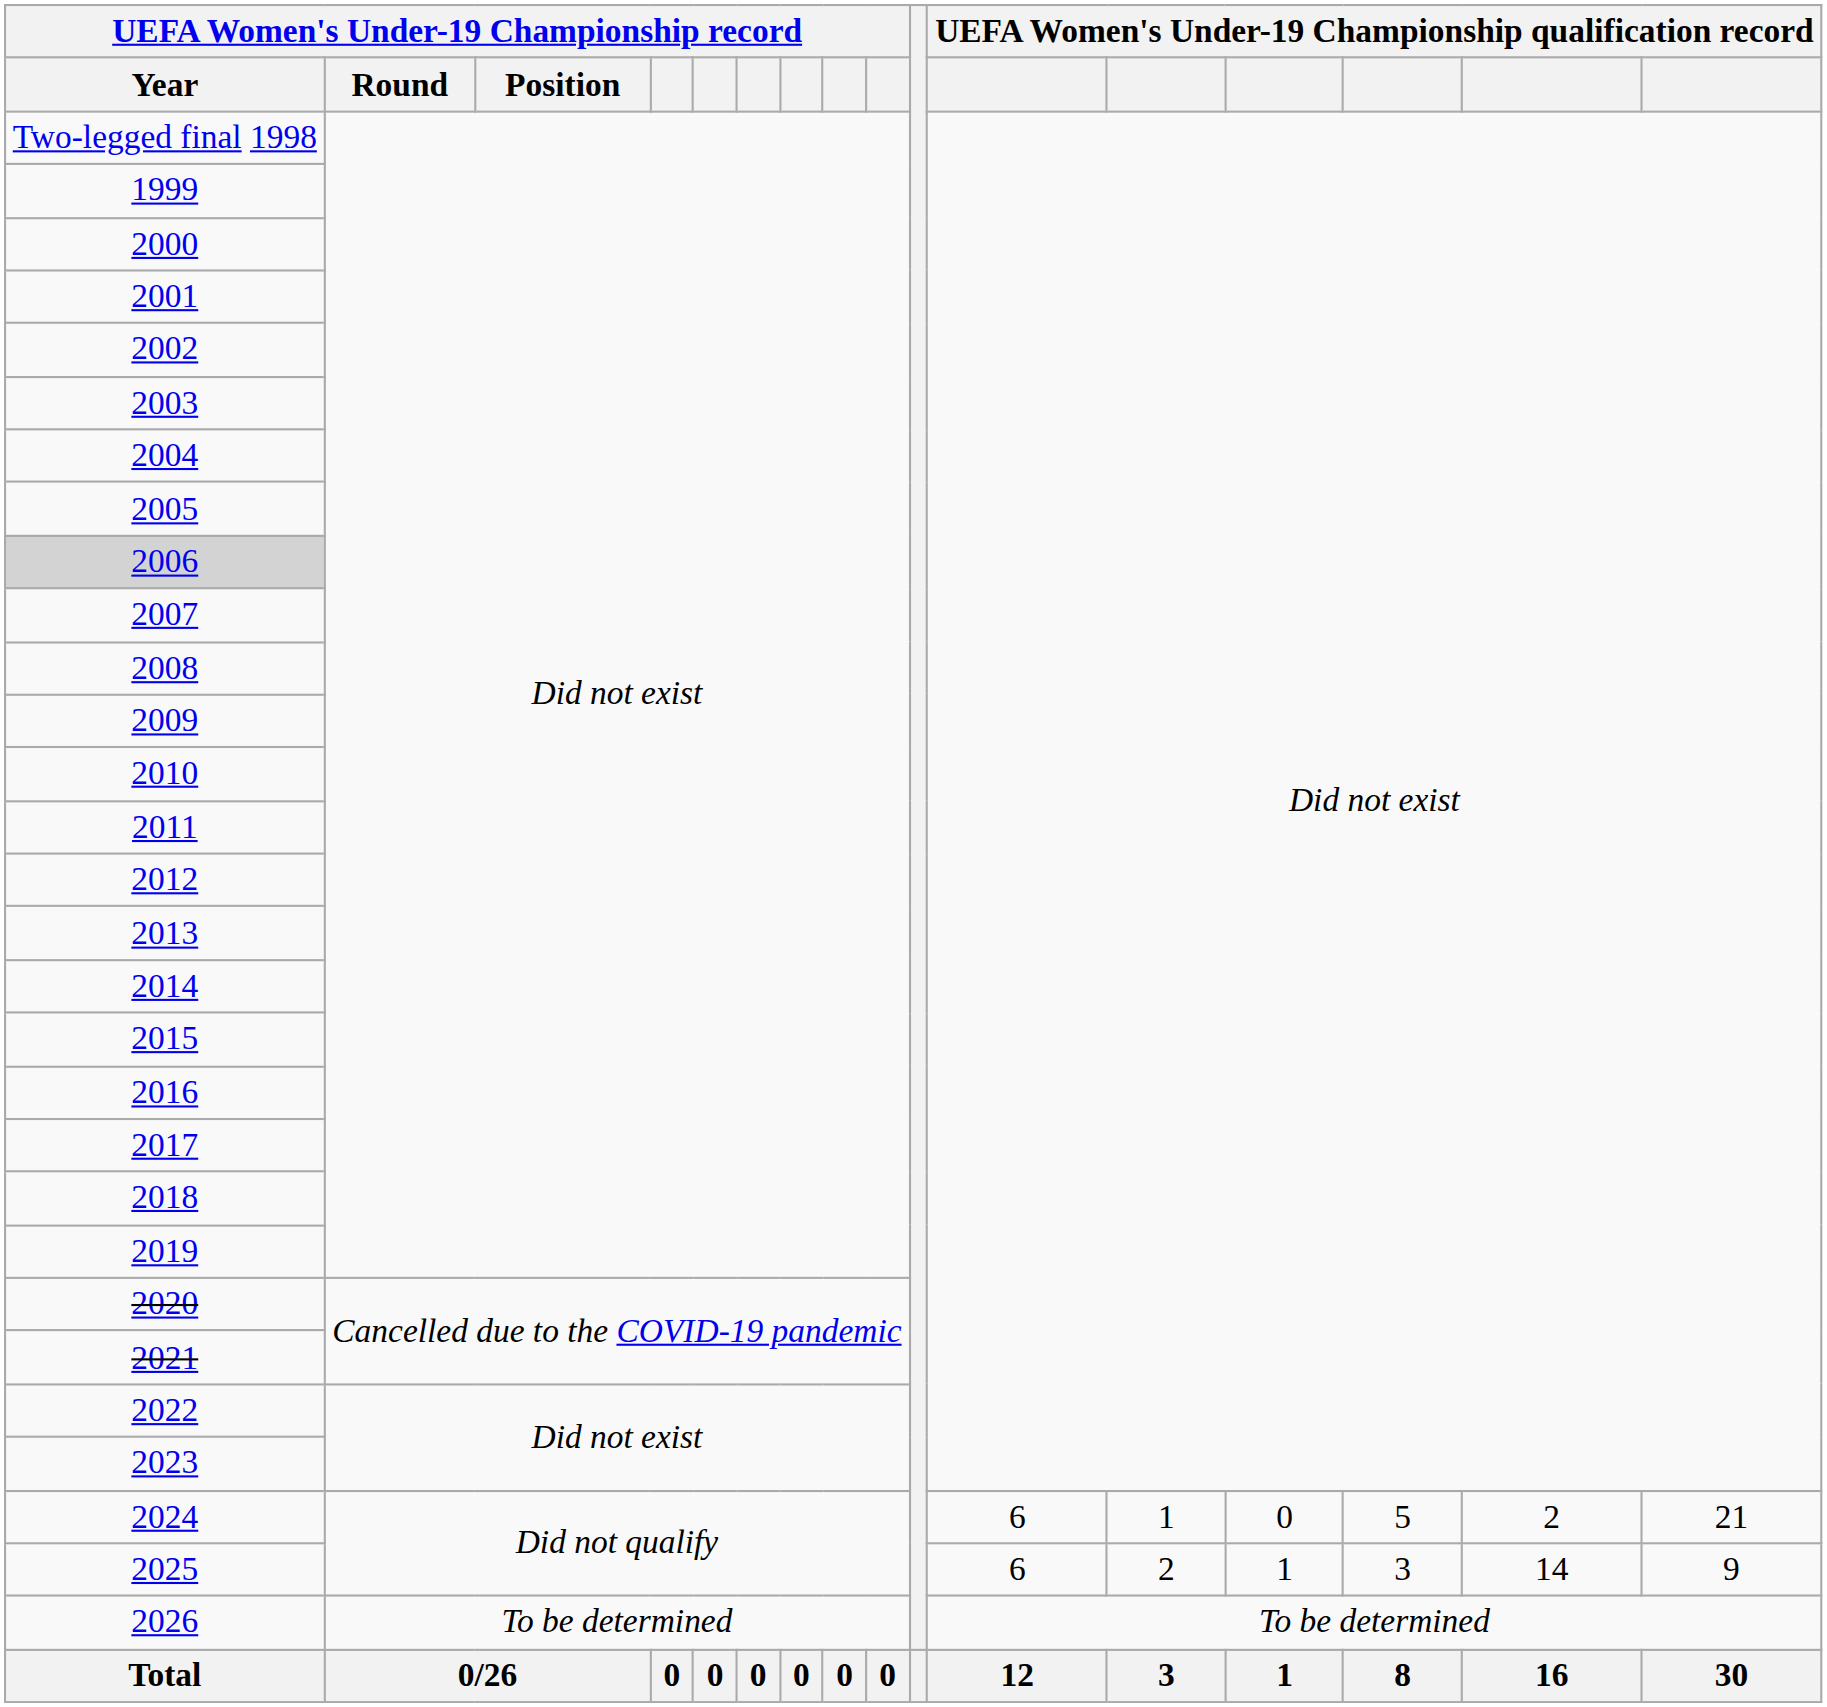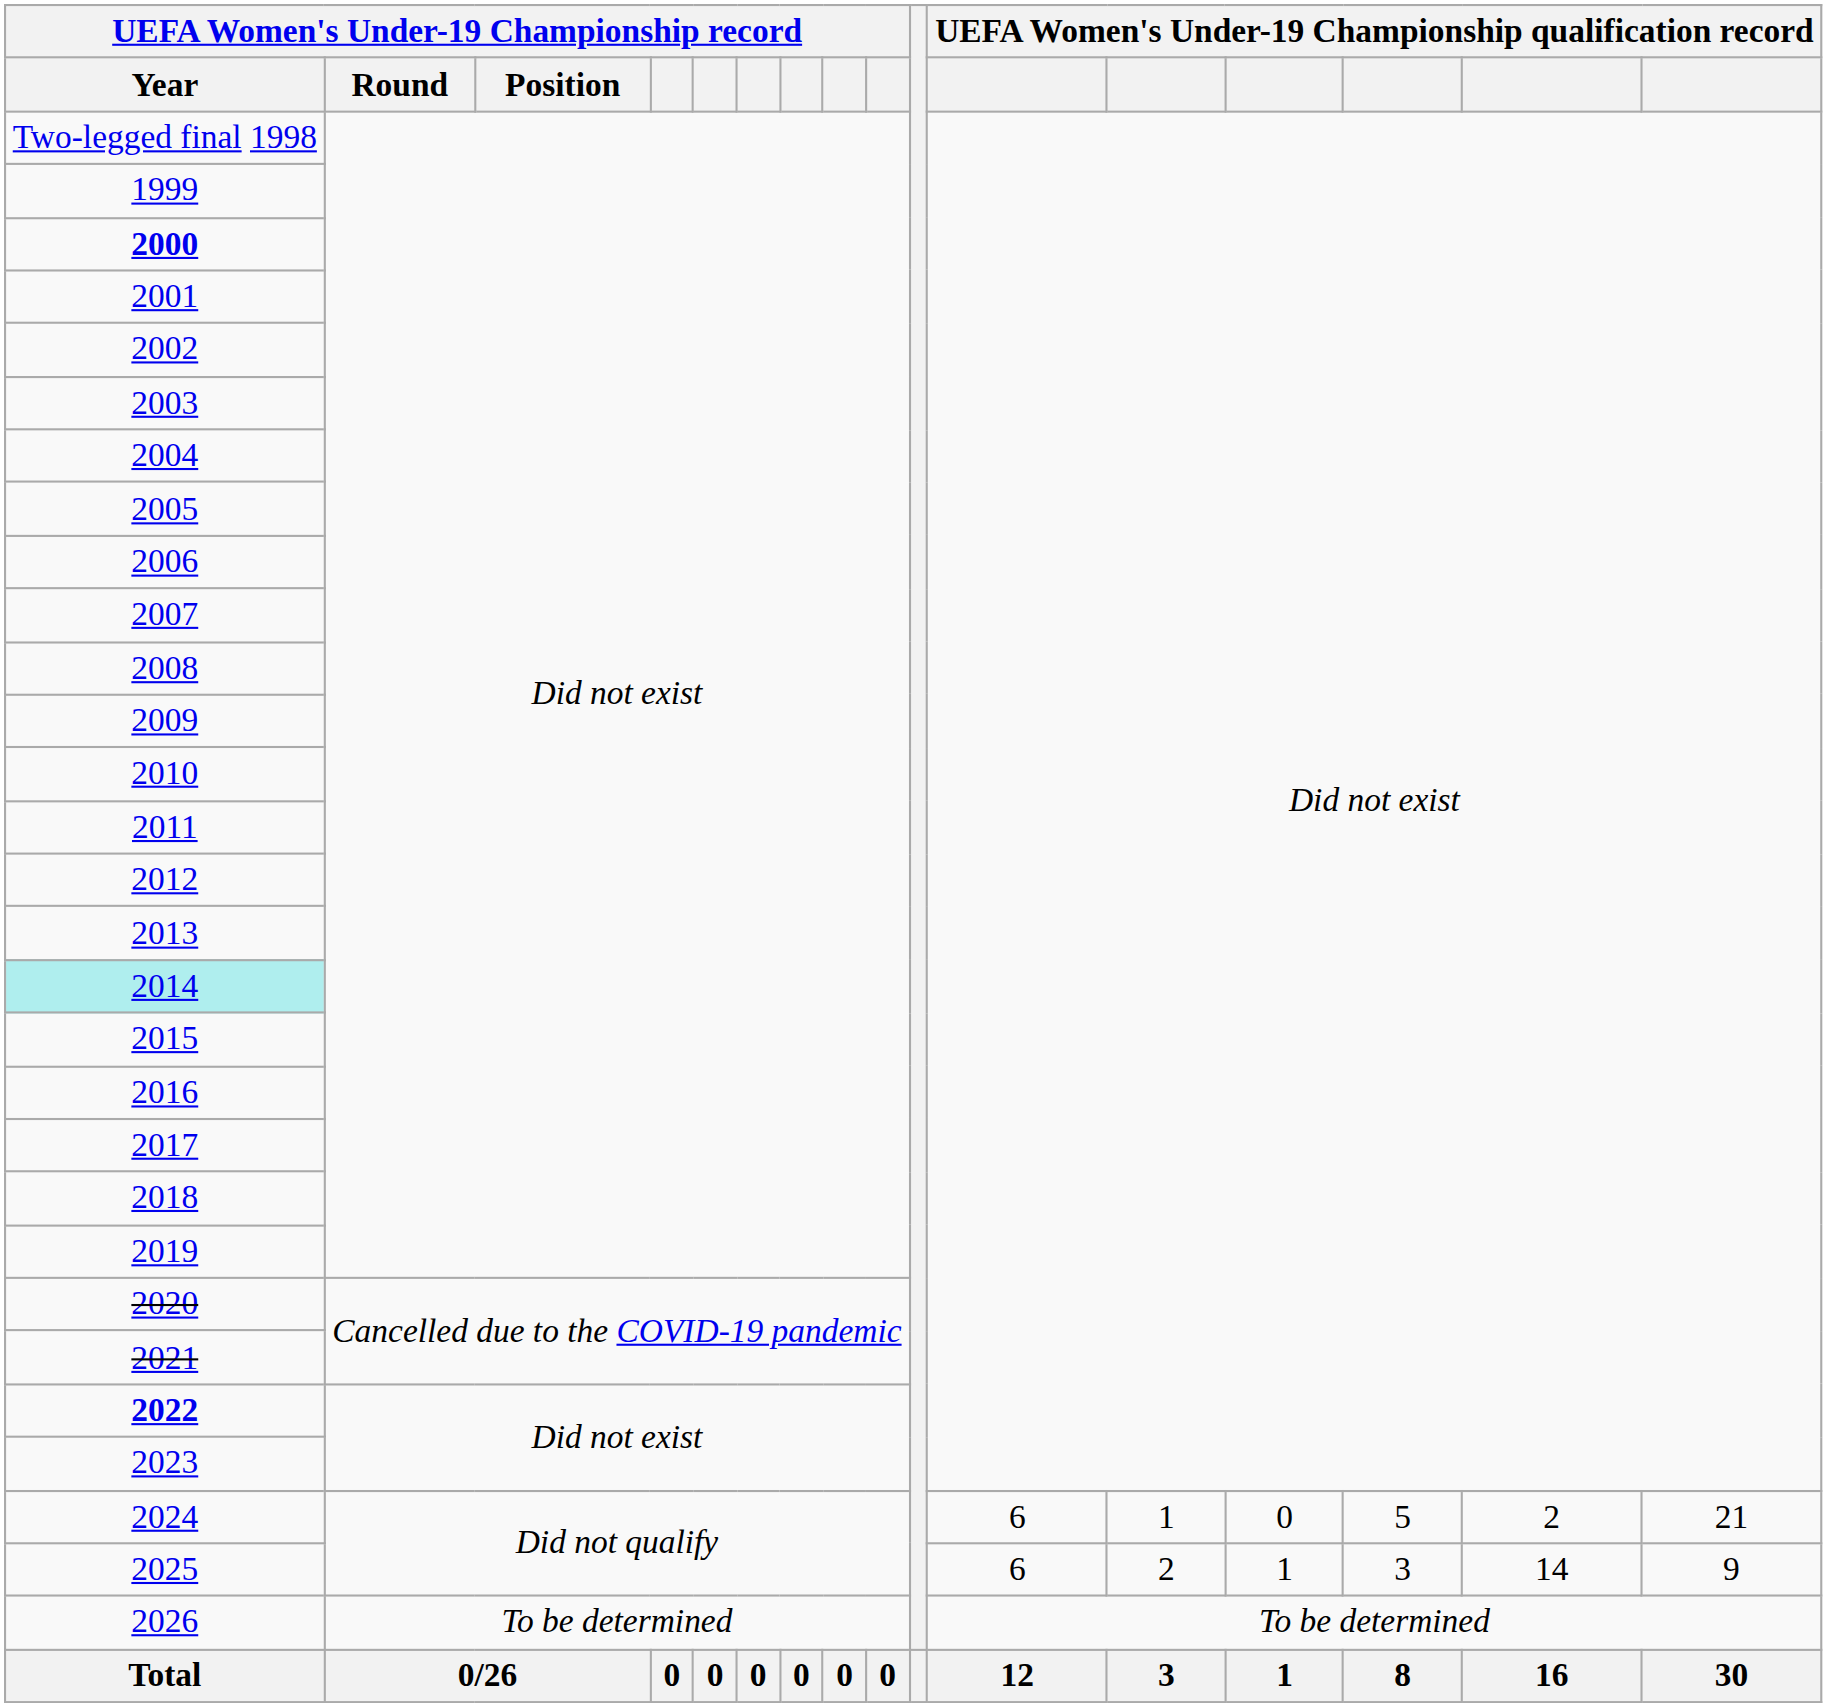(165, 243) normal -> (165, 243) bold
(165, 561) lightgrey background -> (165, 561) no background
(165, 985) no background -> (165, 985) paleturquoise background
(165, 1409) normal -> (165, 1409) bold
